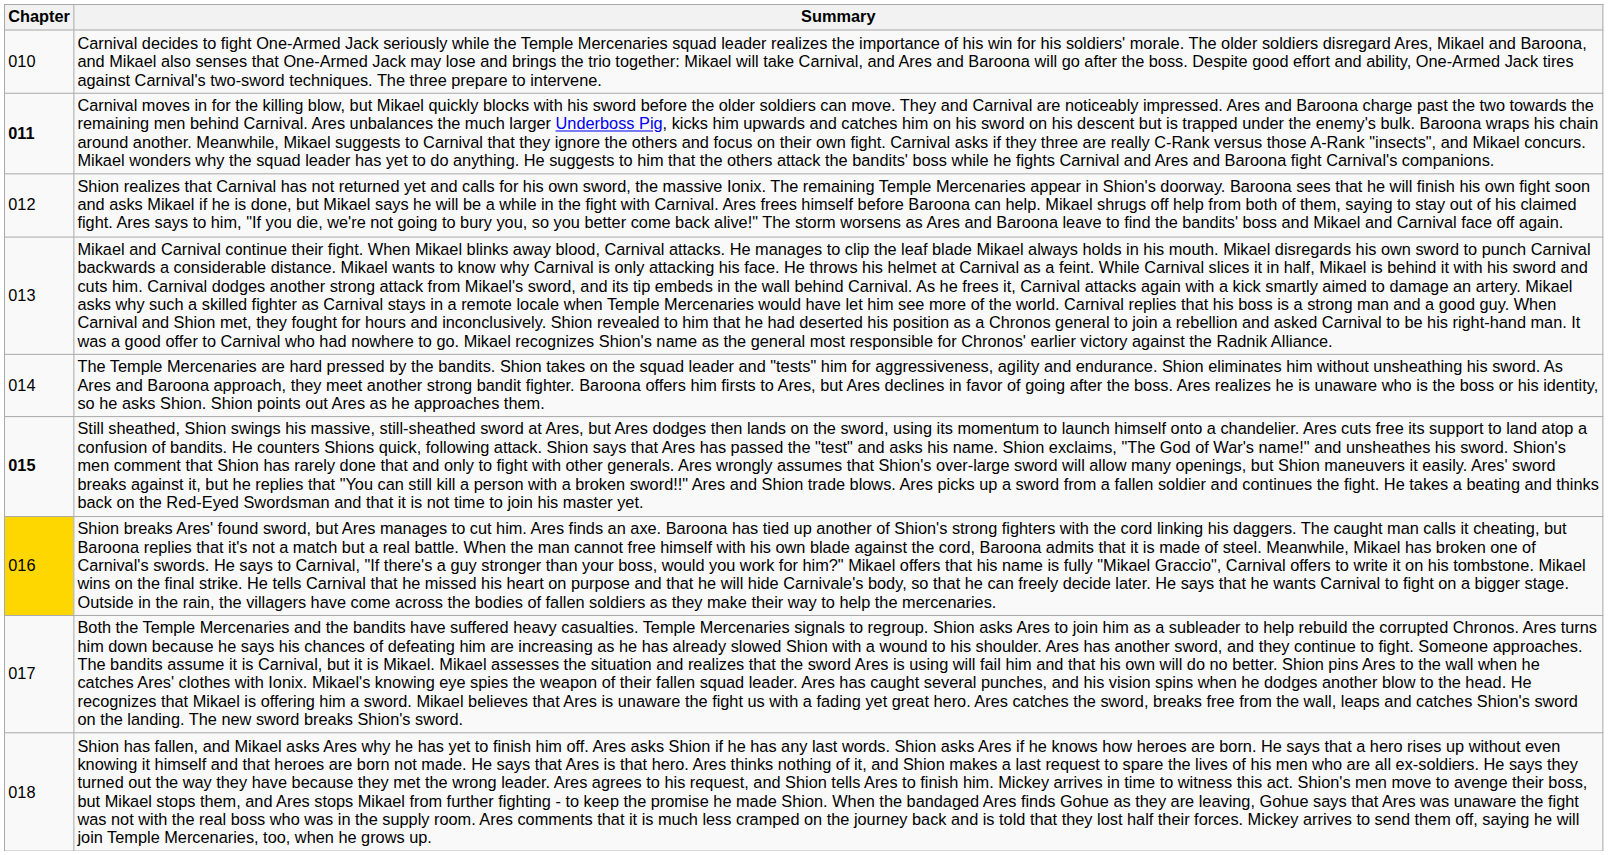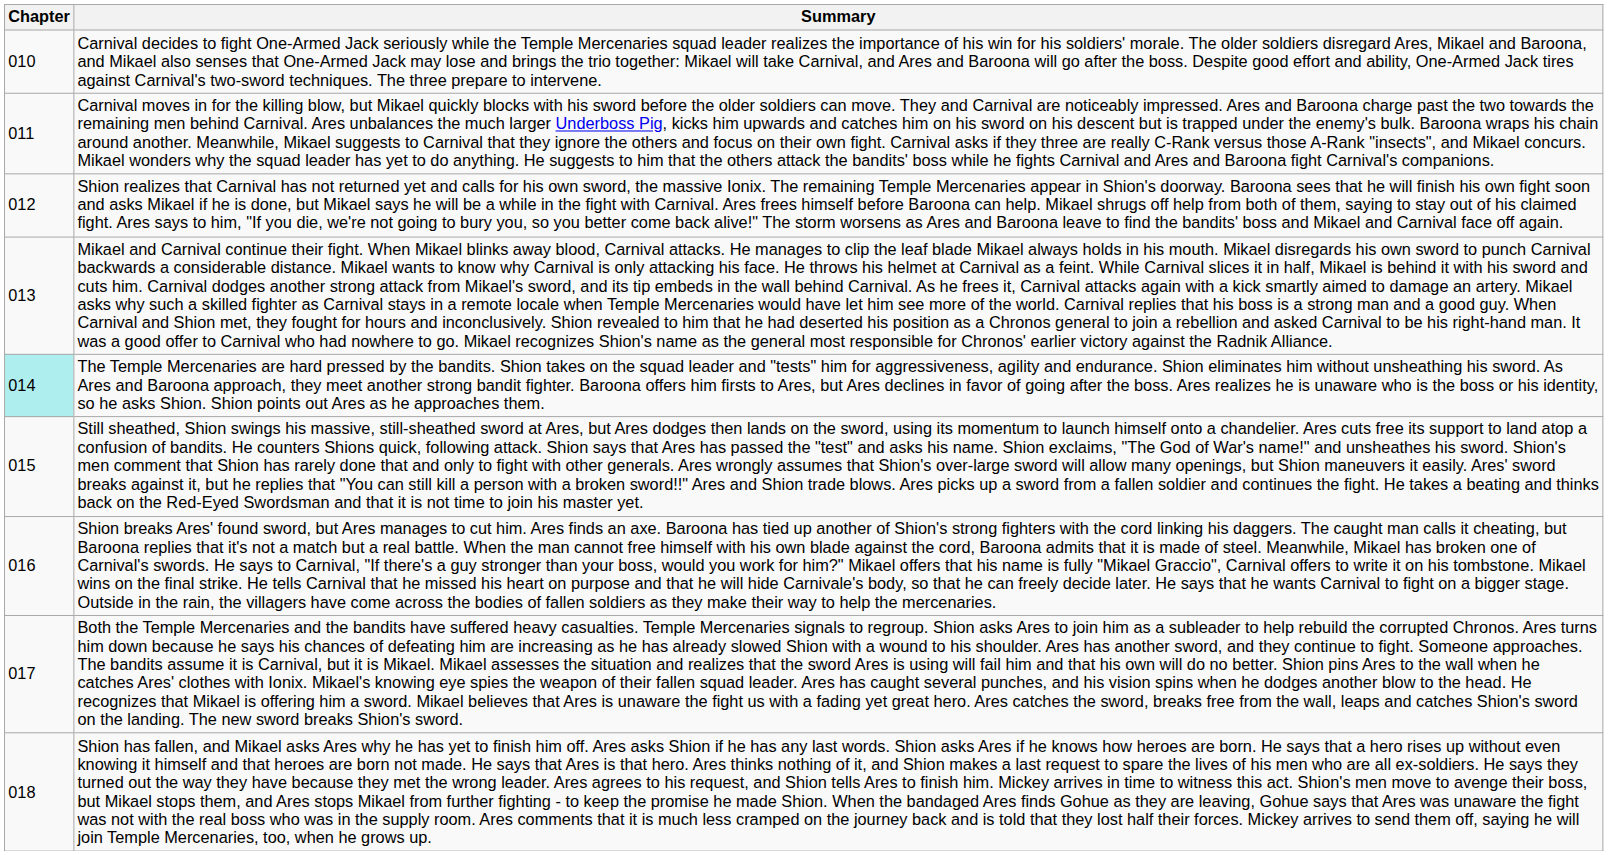(21, 133) bold -> (21, 133) normal
(22, 385) no background -> (22, 385) paleturquoise background
(22, 466) bold -> (22, 466) normal
(22, 565) gold background -> (22, 565) no background
